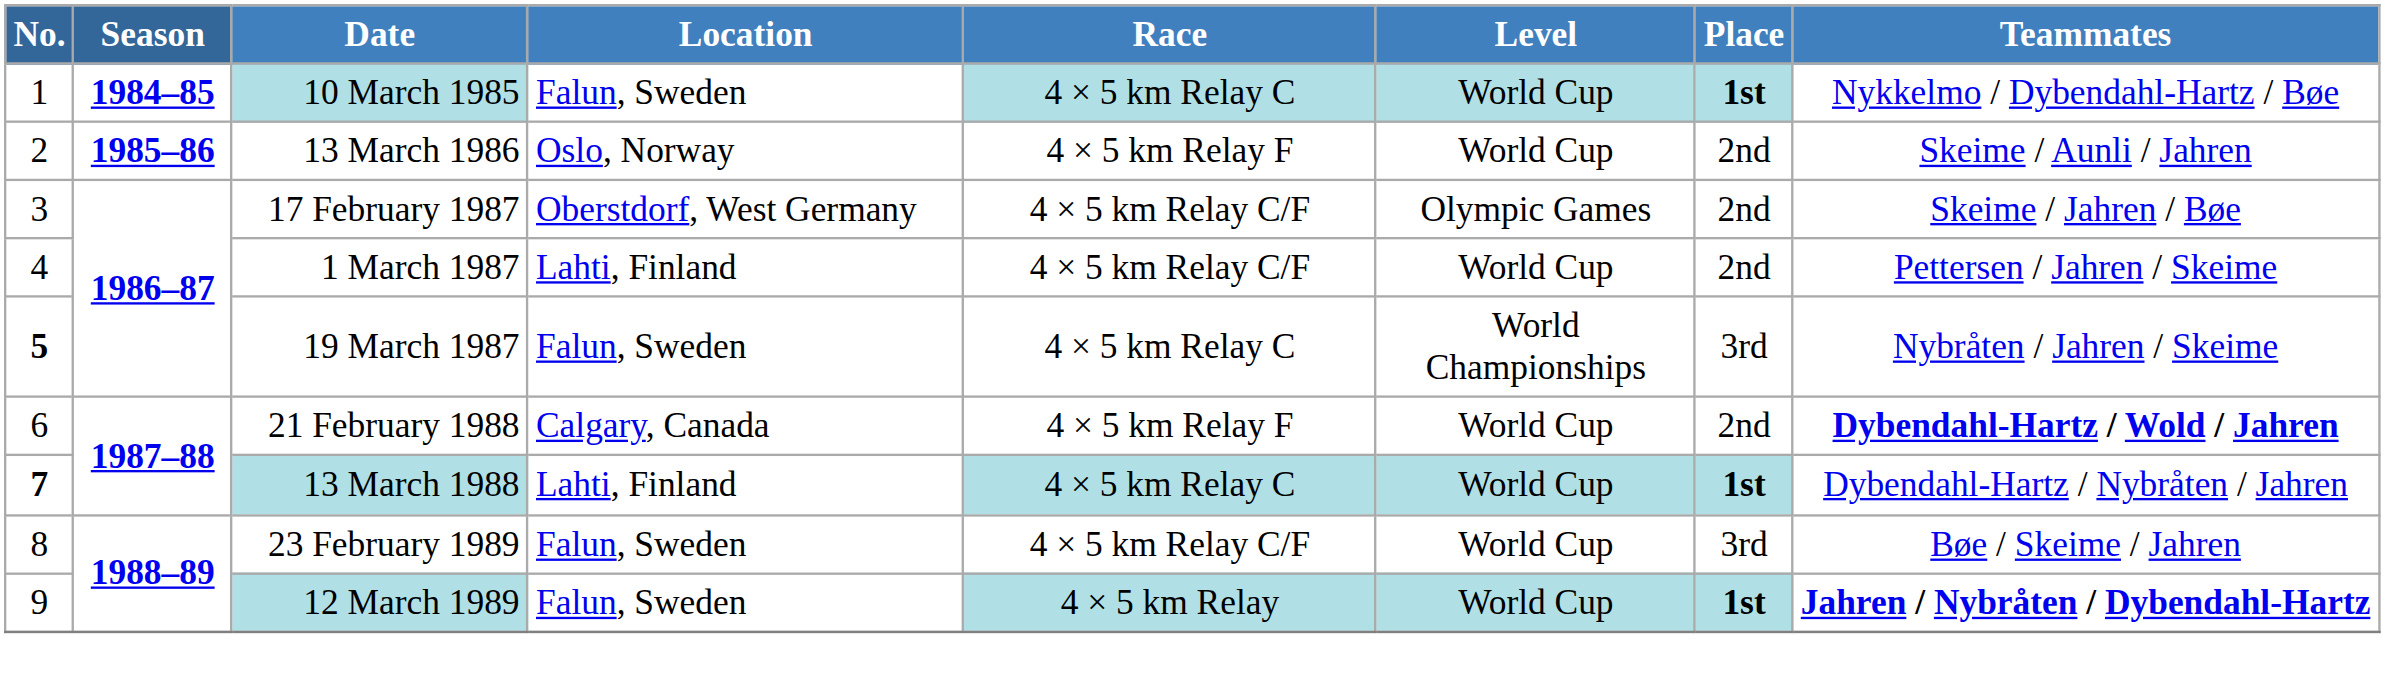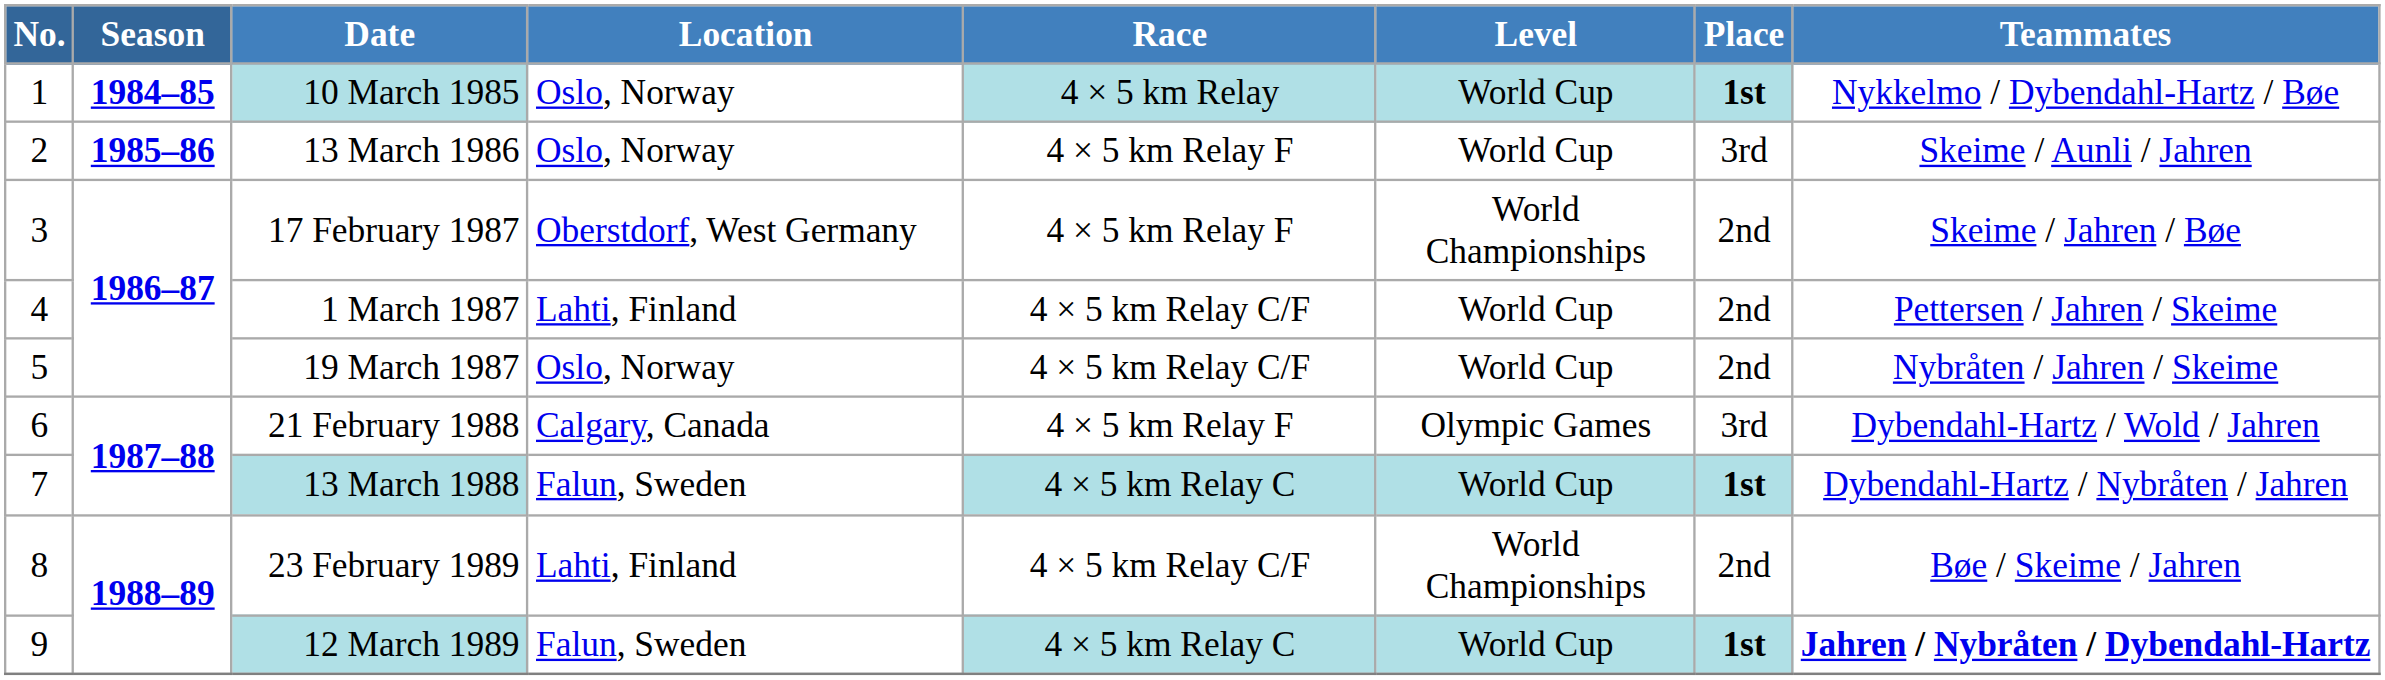(641, 92) Falun, Sweden -> (635, 92) Oslo, Norway
(1170, 92) 4 × 5 km Relay C -> (1170, 92) 4 × 5 km Relay
(1744, 150) 2nd -> (1744, 150) 3rd
(1170, 209) 4 × 5 km Relay C/F -> (1170, 230) 4 × 5 km Relay F
(1536, 209) Olympic Games -> (1536, 230) World Championships
(39, 346) bold -> (39, 367) normal
(641, 346) Falun, Sweden -> (635, 367) Oslo, Norway
(1170, 346) 4 × 5 km Relay C -> (1170, 367) 4 × 5 km Relay C/F
(1536, 346) World Championships -> (1536, 367) World Cup
(1744, 346) 3rd -> (1744, 367) 2nd
(1536, 426) World Cup -> (1536, 426) Olympic Games
(1744, 426) 2nd -> (1744, 426) 3rd
(2086, 426) bold -> (2086, 426) normal
(39, 484) bold -> (39, 484) normal
(636, 484) Lahti, Finland -> (641, 484) Falun, Sweden
(641, 542) Falun, Sweden -> (636, 563) Lahti, Finland
(1536, 542) World Cup -> (1536, 563) World Championships
(1744, 542) 3rd -> (1744, 563) 2nd
(1170, 601) 4 × 5 km Relay -> (1170, 643) 4 × 5 km Relay C
